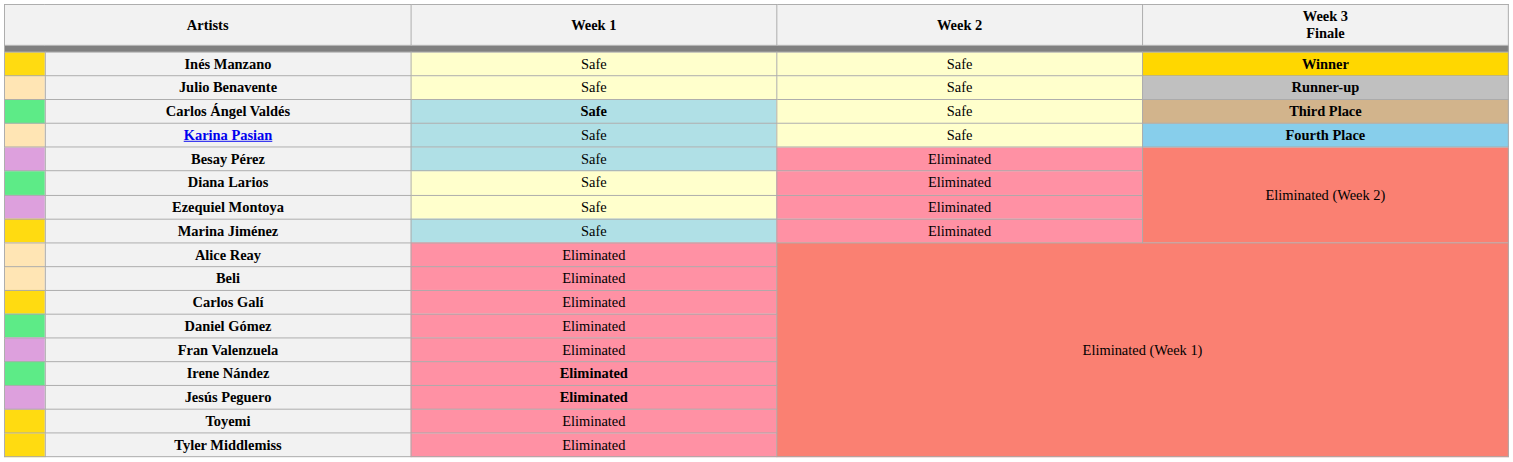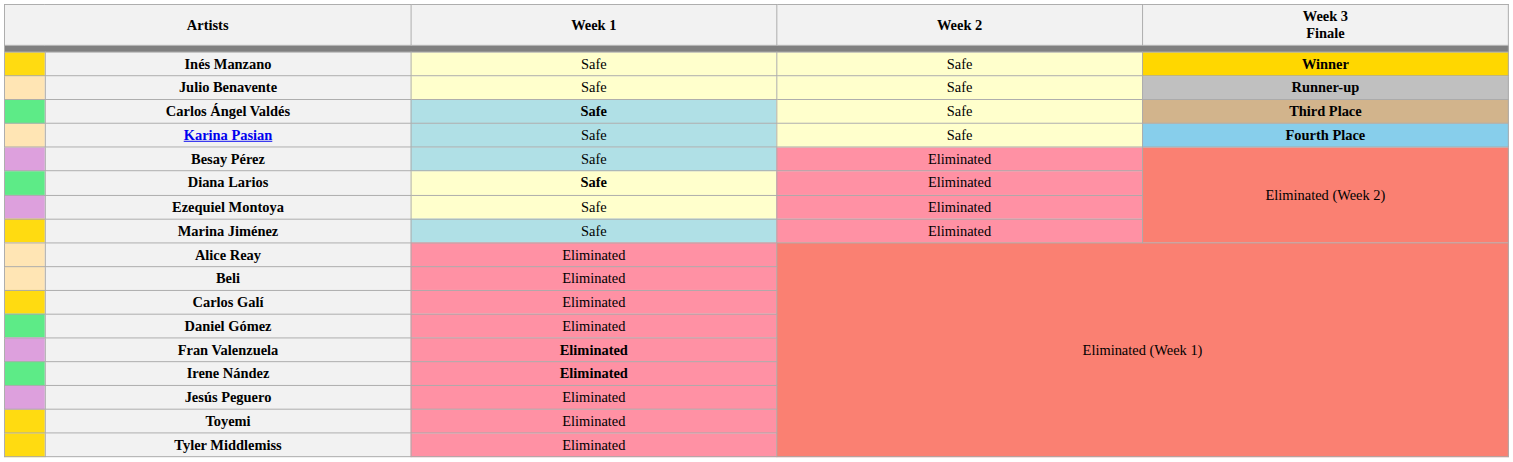(594, 183) normal -> (594, 183) bold
(594, 349) normal -> (594, 349) bold
(594, 397) bold -> (594, 397) normal
